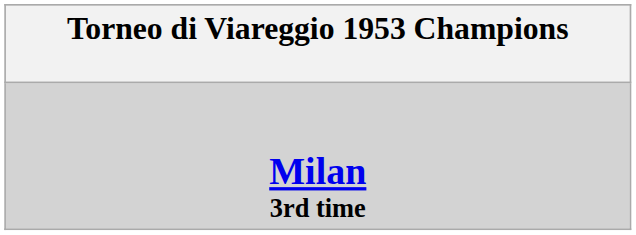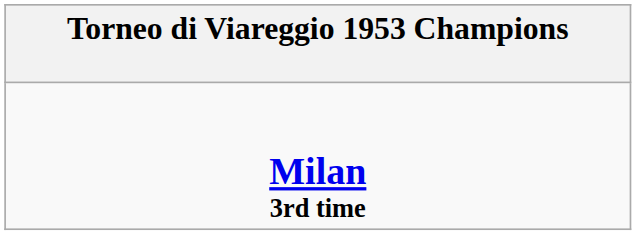(318, 185) lightgrey background -> (318, 185) no background
